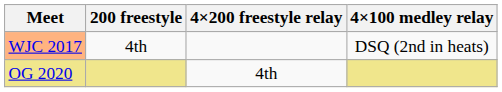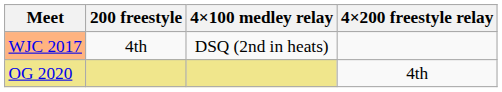columns swapped: (266, 18) <-> (422, 18)
